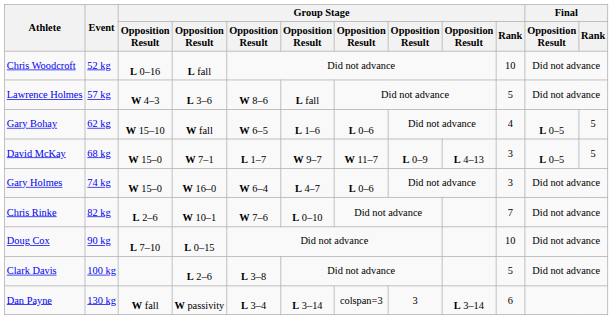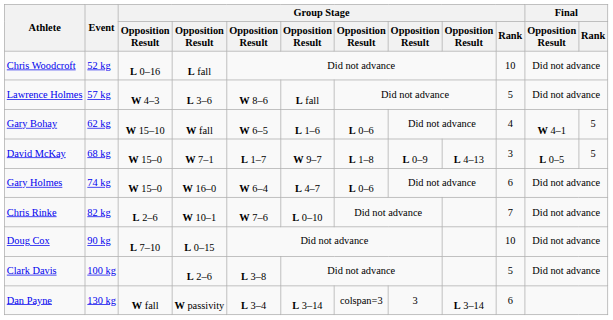(552, 130) L 0–5 -> (552, 130) W 4–1
(361, 160) W 11–7 -> (361, 160) L 1–8
(510, 183) 3 -> (510, 183) 6
